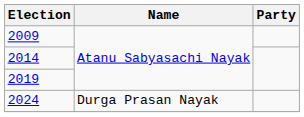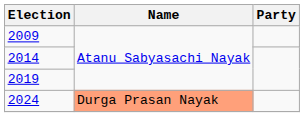(148, 101) no background -> (148, 101) lightsalmon background
